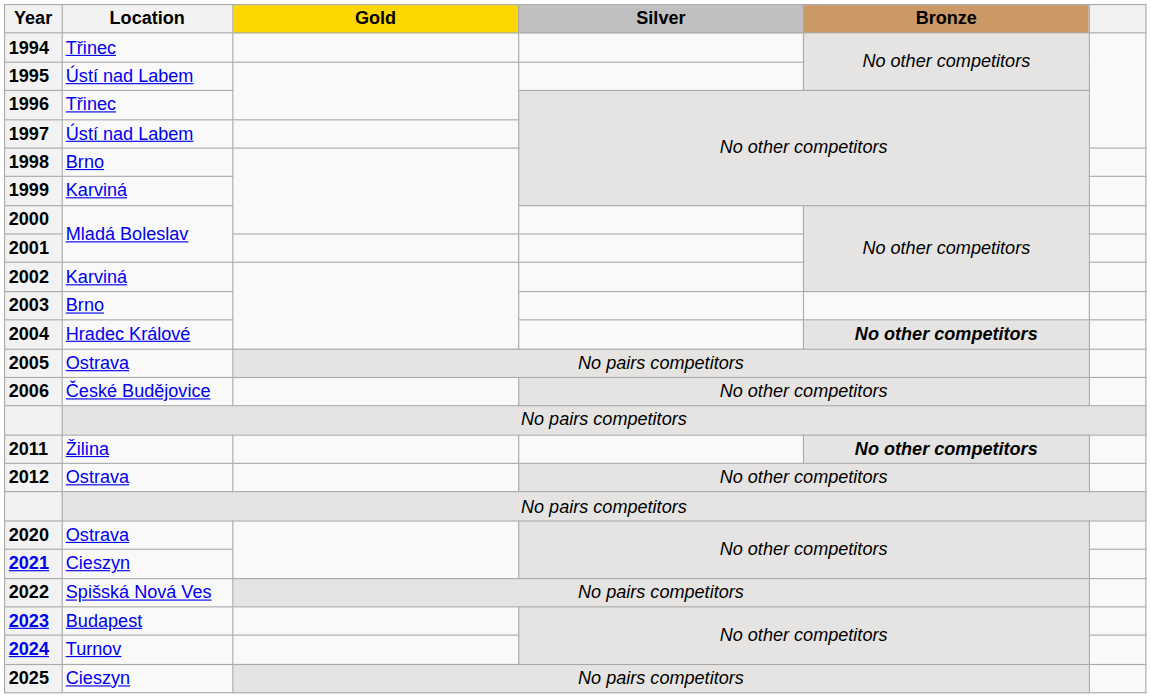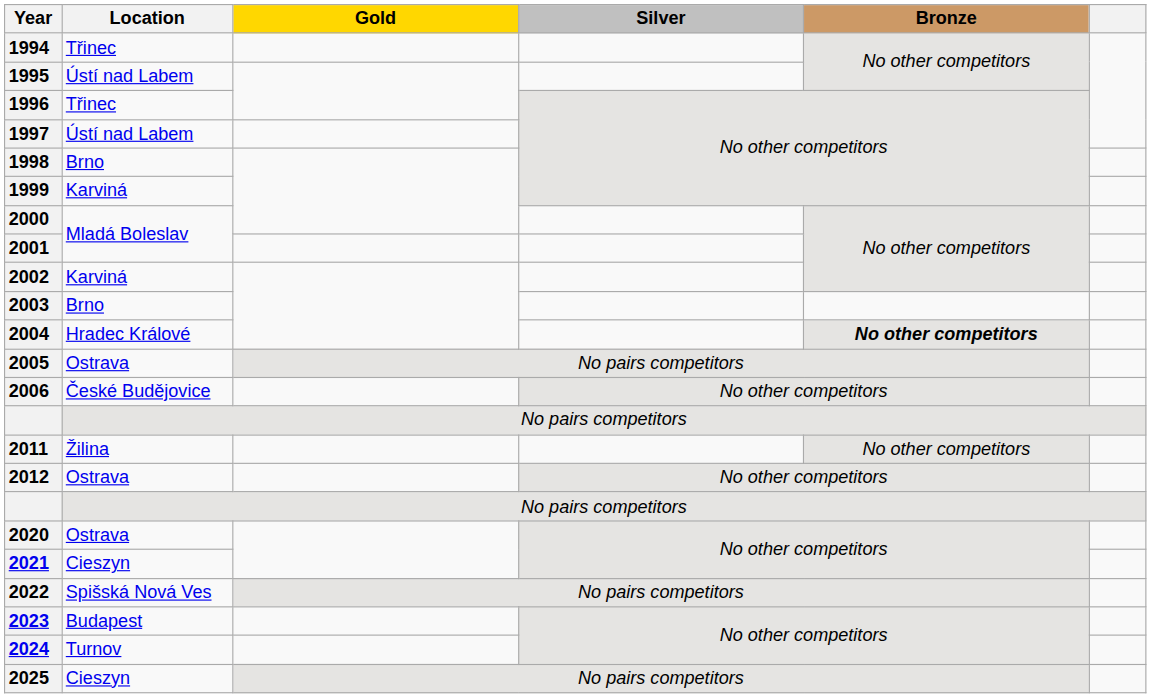(946, 448) bold -> (946, 448) normal
